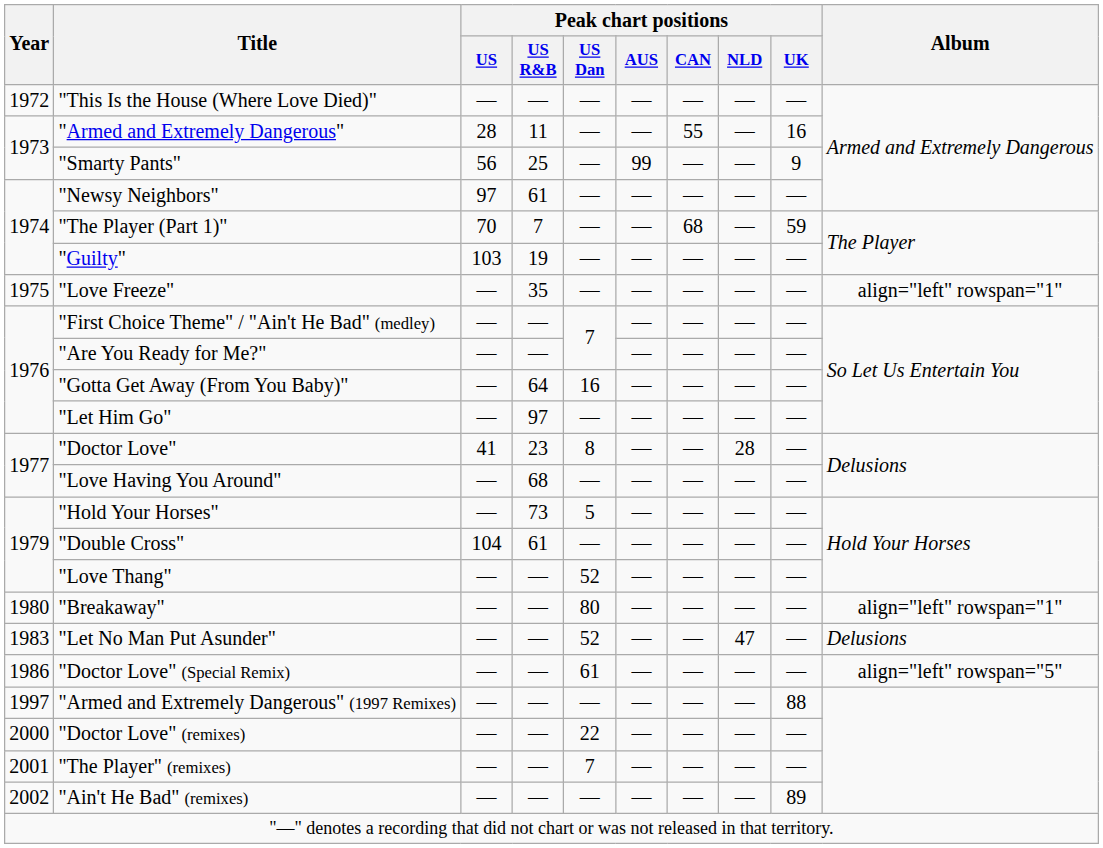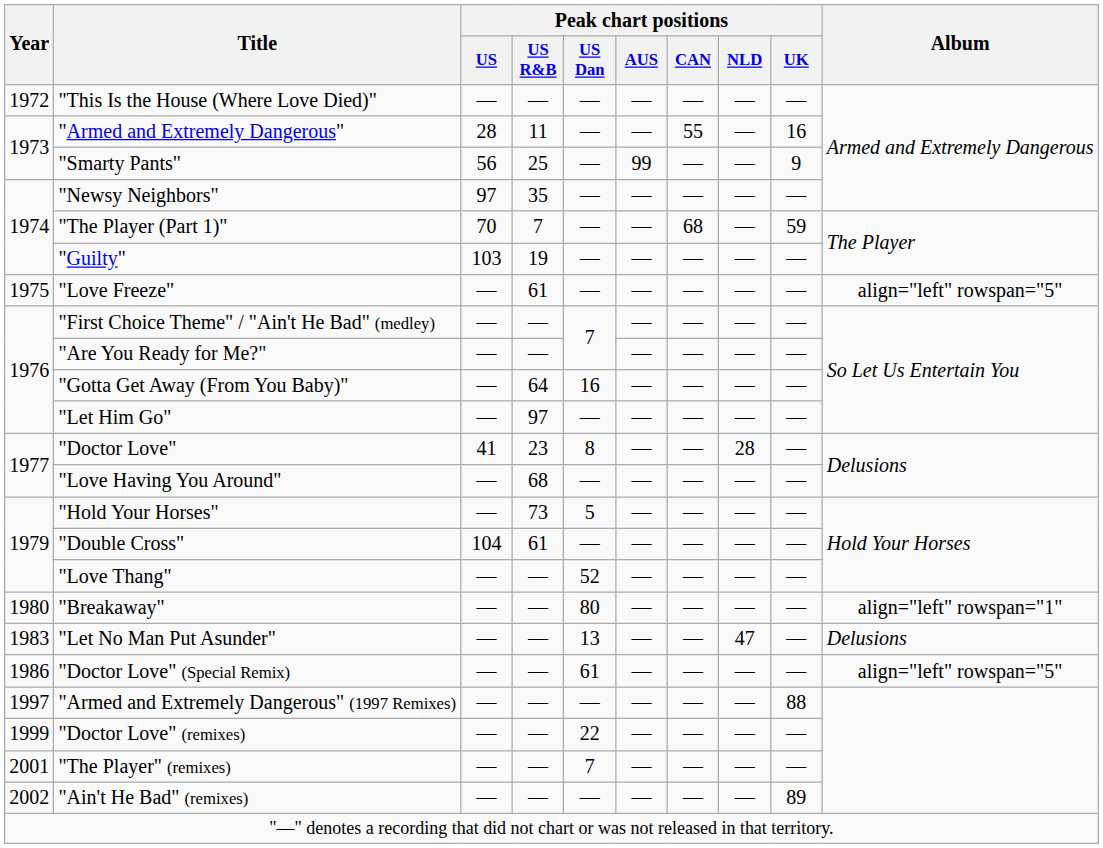(538, 195) 61 -> (538, 195) 35
(538, 290) 35 -> (538, 290) 61
(960, 290) align="left" rowspan="1" -> (960, 290) align="left" rowspan="5"
(590, 639) 52 -> (590, 639) 13
(29, 734) 2000 -> (29, 734) 1999
